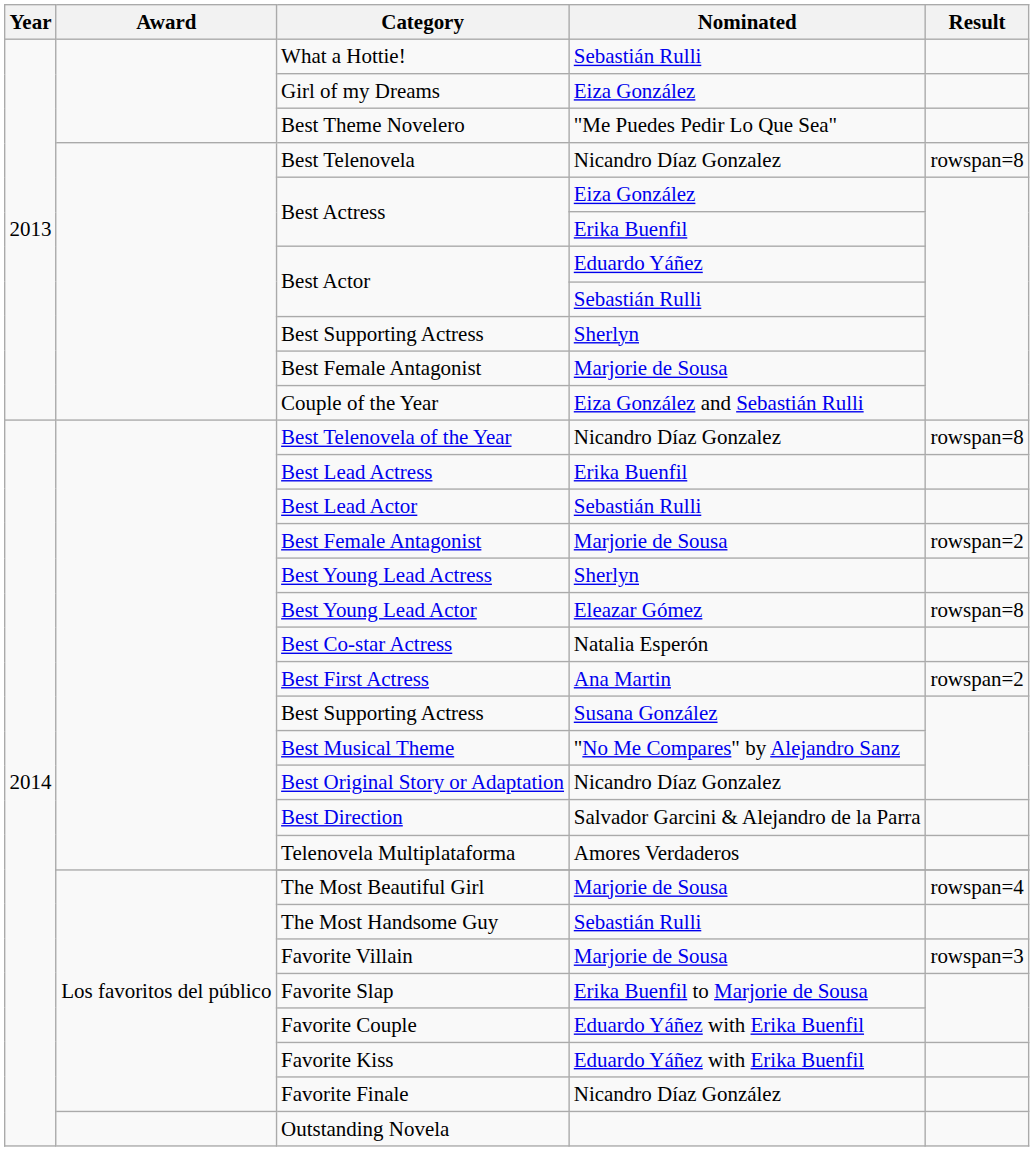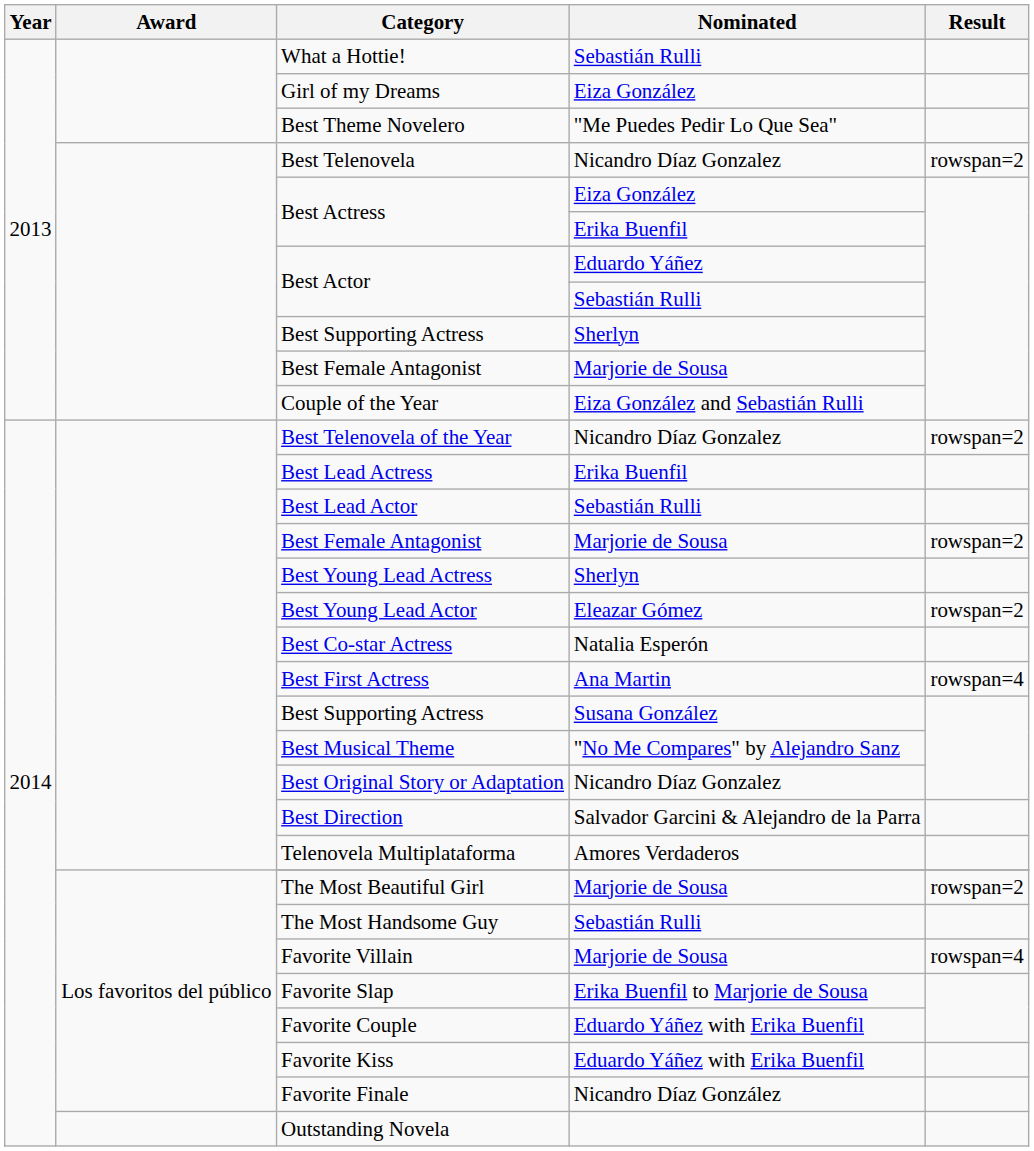(977, 160) rowspan=8 -> (977, 160) rowspan=2
(977, 437) rowspan=8 -> (977, 437) rowspan=2
(977, 609) rowspan=8 -> (977, 609) rowspan=2
(977, 679) rowspan=2 -> (977, 679) rowspan=4
(977, 886) rowspan=4 -> (977, 886) rowspan=2
(977, 955) rowspan=3 -> (977, 955) rowspan=4
